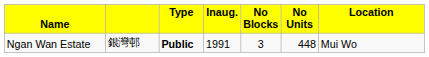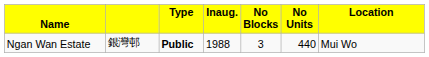(218, 44) 1991 -> (218, 44) 1988
(307, 44) 448 -> (307, 44) 440
